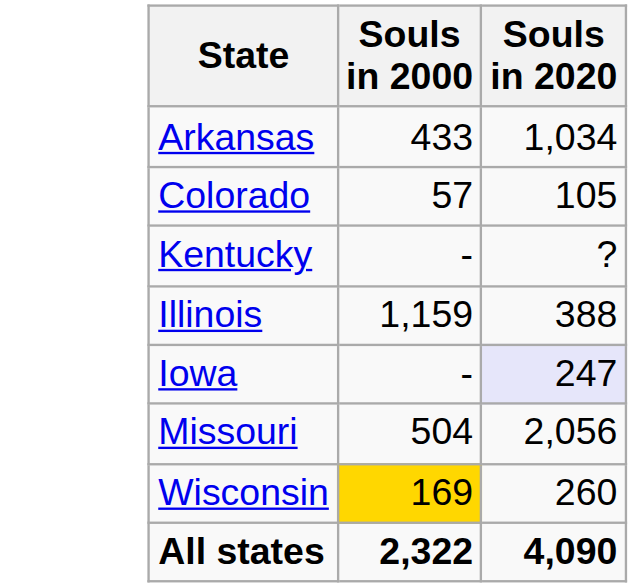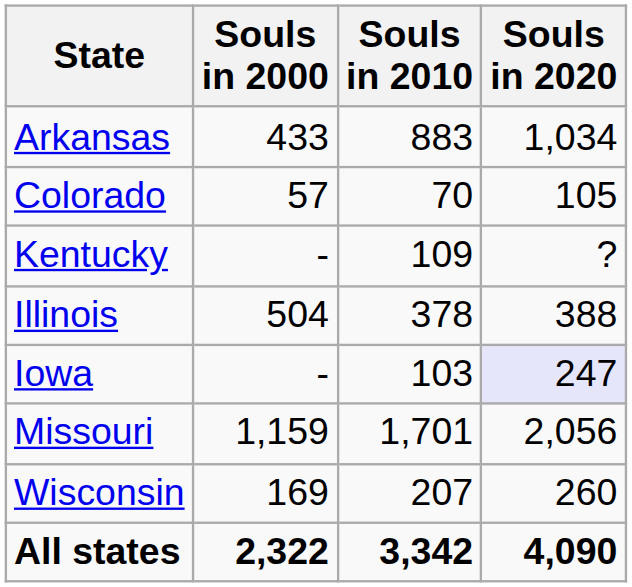+ column: (410, 55)
(426, 314) 1,159 -> (298, 314) 504
(442, 433) 504 -> (282, 433) 1,159
(442, 492) gold background -> (298, 492) no background
